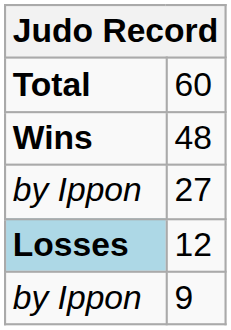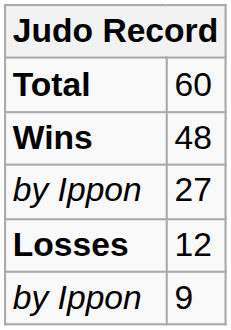(71, 244) lightblue background -> (71, 244) no background
